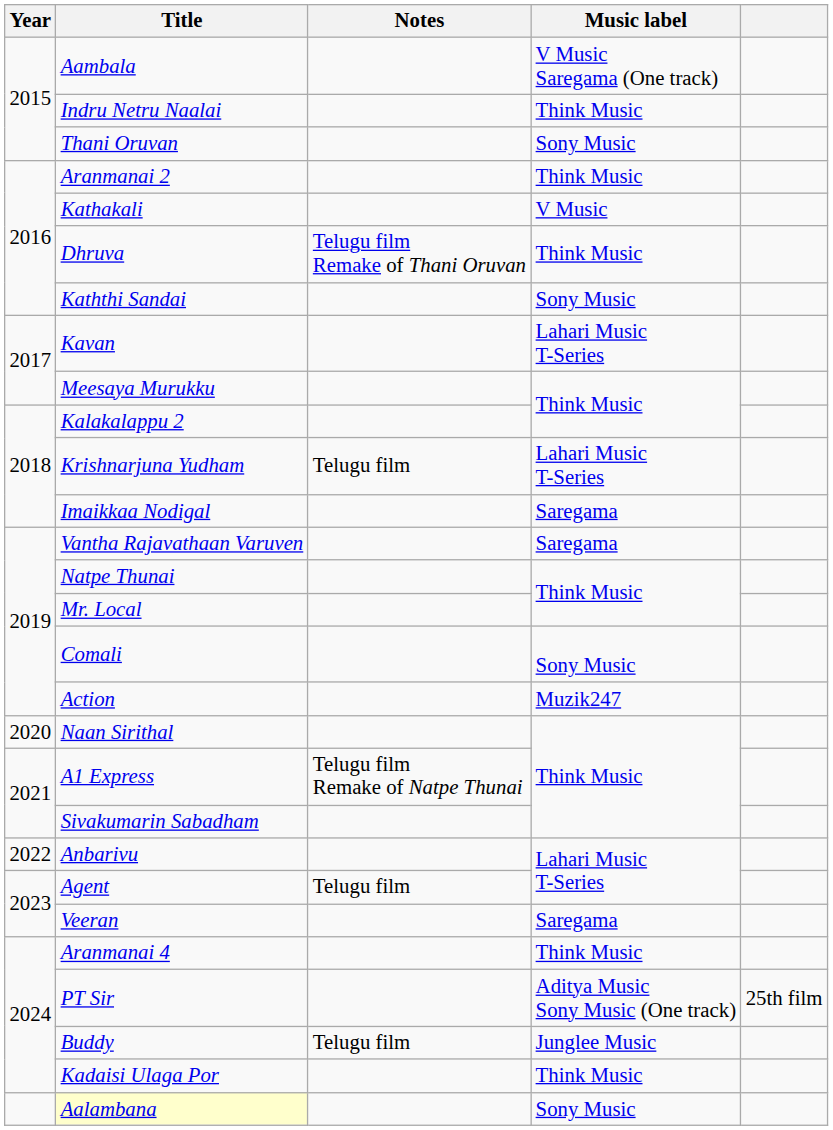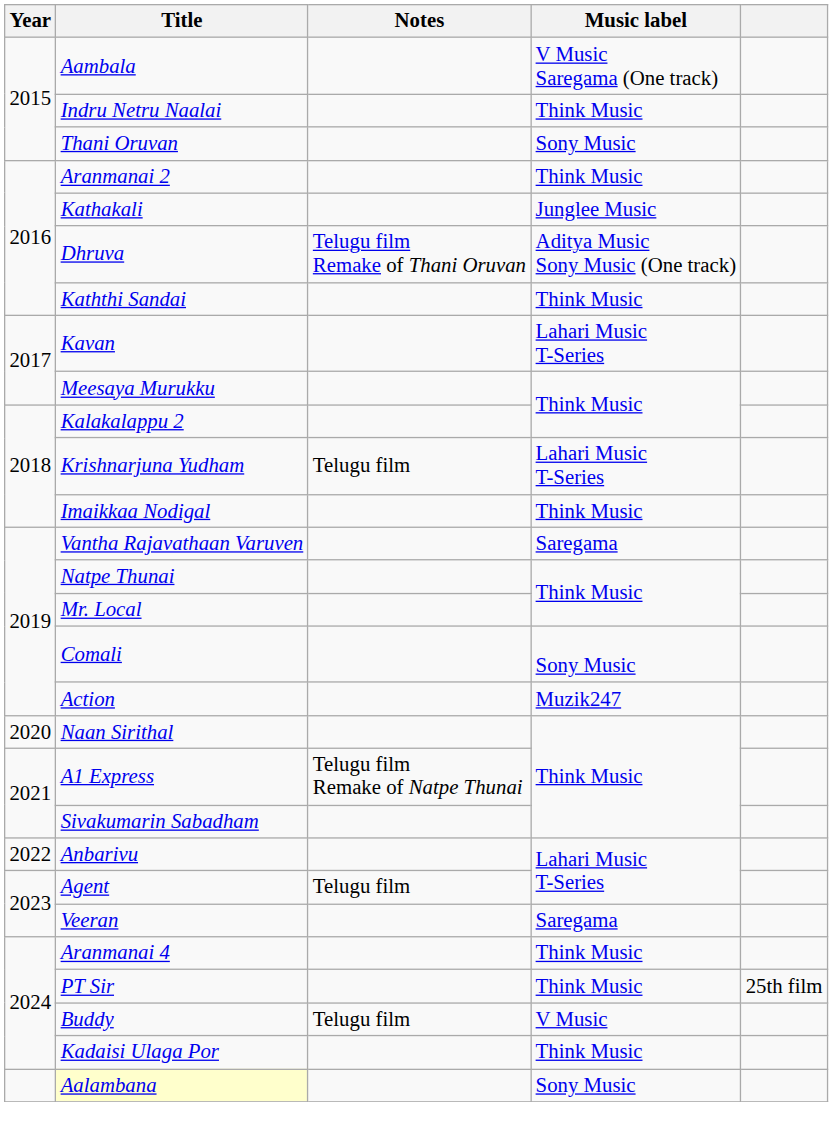(572, 209) V Music -> (596, 209) Junglee Music
(589, 254) Think Music -> (636, 254) Aditya Music Sony Music (One track)
(586, 298) Sony Music -> (589, 298) Think Music
(577, 510) Saregama -> (589, 510) Think Music
(636, 997) Aditya Music Sony Music (One track) -> (589, 986) Think Music
(596, 1042) Junglee Music -> (572, 1019) V Music
